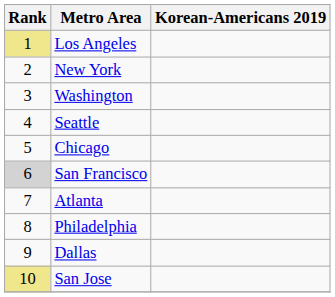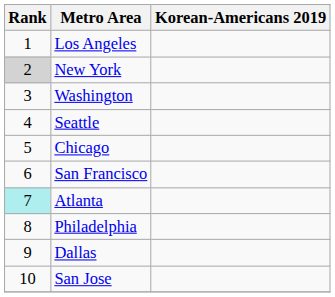(28, 43) khaki background -> (28, 43) no background
(28, 69) no background -> (28, 69) lightgrey background
(28, 174) lightgrey background -> (28, 174) no background
(28, 200) no background -> (28, 200) paleturquoise background
(28, 278) khaki background -> (28, 278) no background
